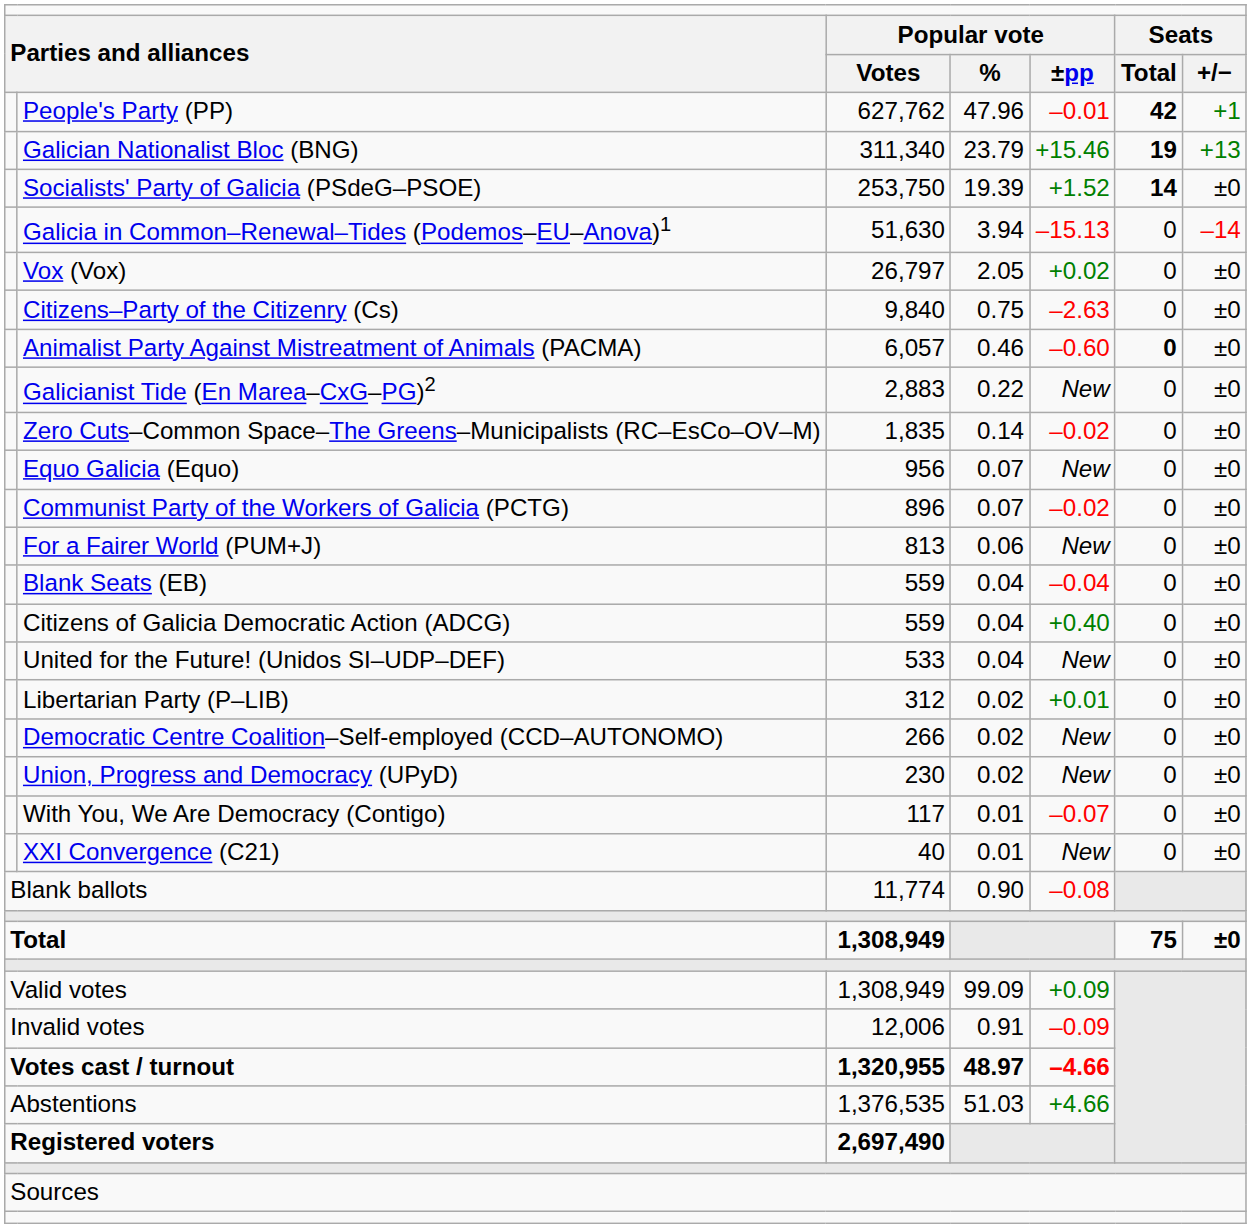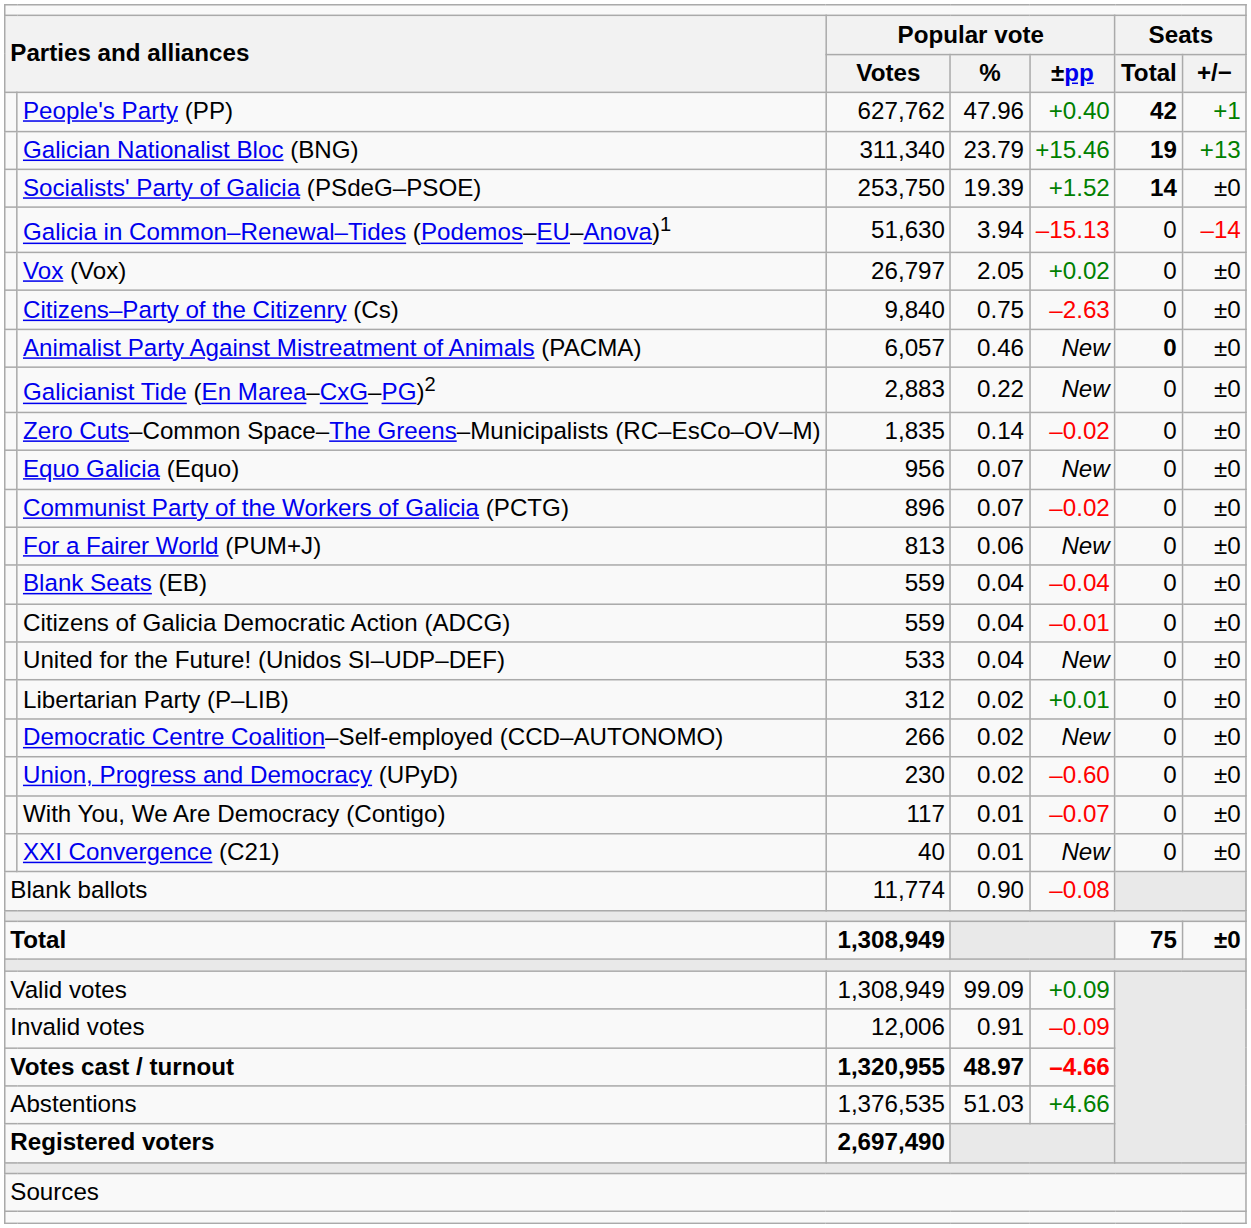(1080, 111) –0.01 -> (1079, 111) +0.40
(1080, 347) –0.60 -> (1086, 347) New
(1079, 622) +0.40 -> (1080, 622) –0.01
(1086, 775) New -> (1080, 775) –0.60
